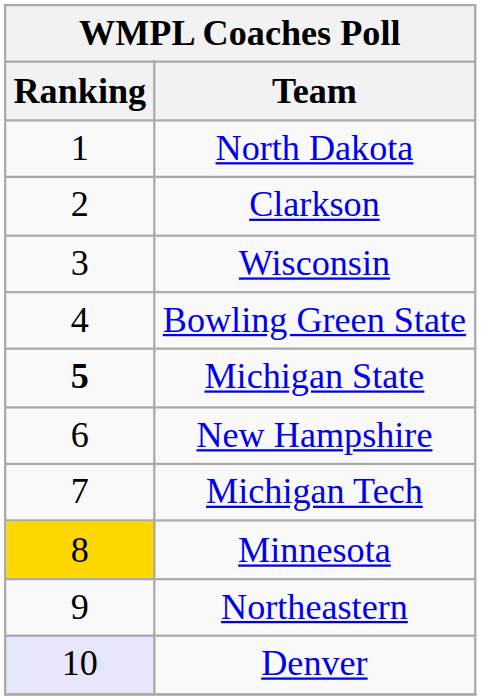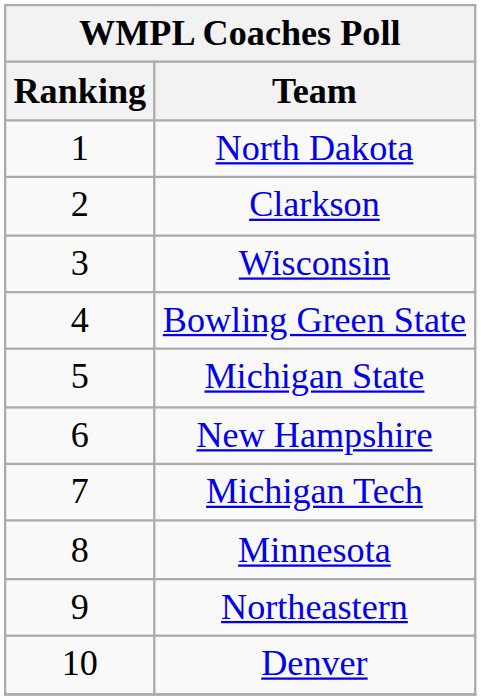(80, 377) bold -> (80, 377) normal
(80, 549) gold background -> (80, 549) no background
(80, 663) lavender background -> (80, 663) no background
